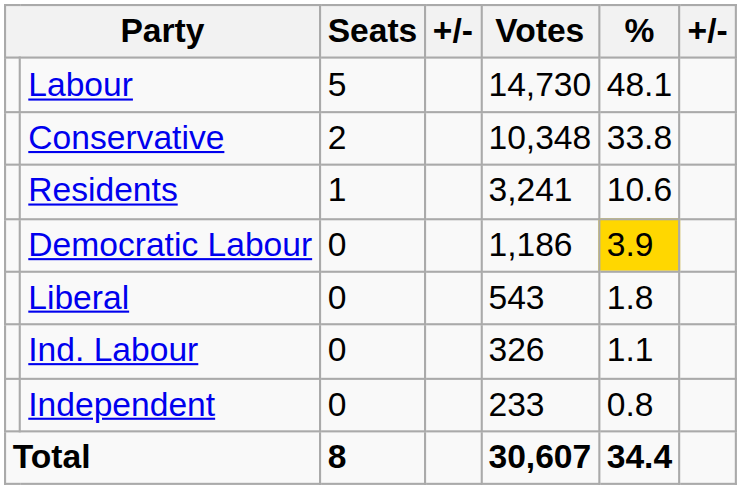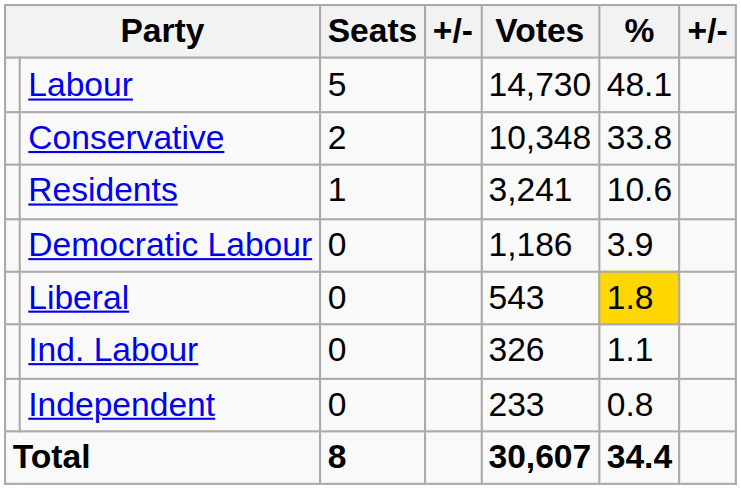(630, 244) gold background -> (630, 244) no background
(630, 297) no background -> (630, 297) gold background
